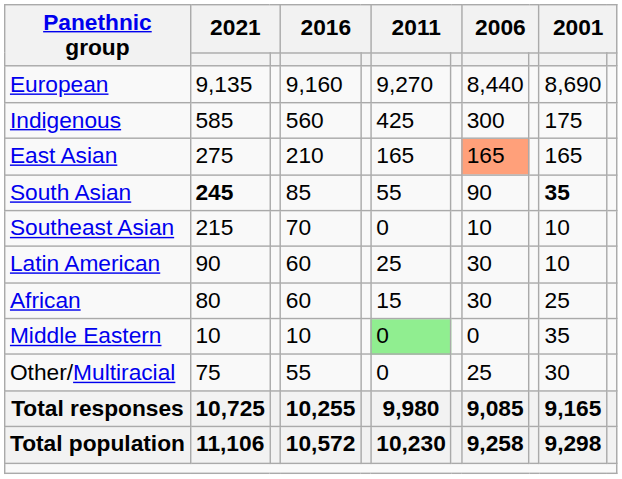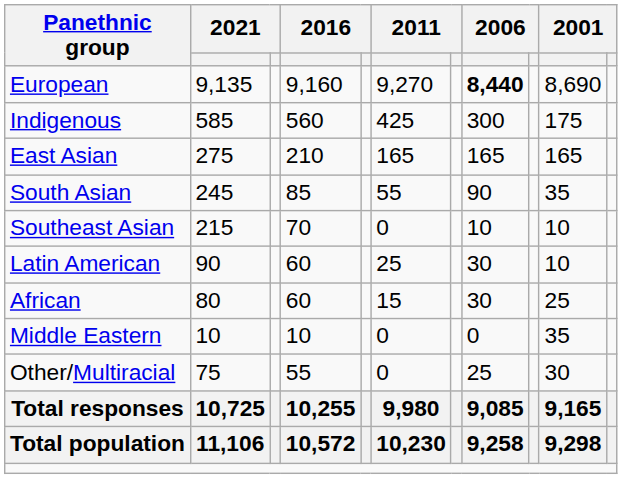(495, 84) normal -> (495, 84) bold
(486, 156) lightsalmon background -> (486, 156) no background
(214, 192) bold -> (214, 192) normal
(557, 192) bold -> (557, 192) normal
(383, 336) lightgreen background -> (383, 336) no background
